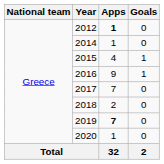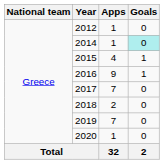(113, 27) bold -> (113, 27) normal
(144, 43) no background -> (144, 43) paleturquoise background
(113, 120) bold -> (113, 120) normal
